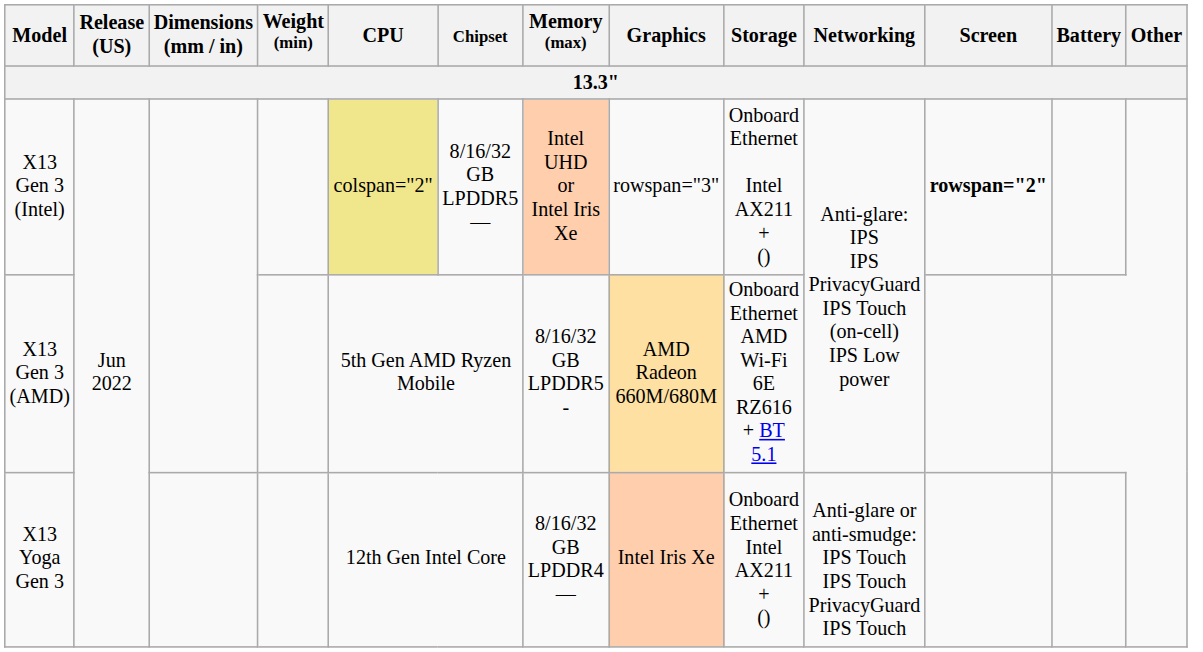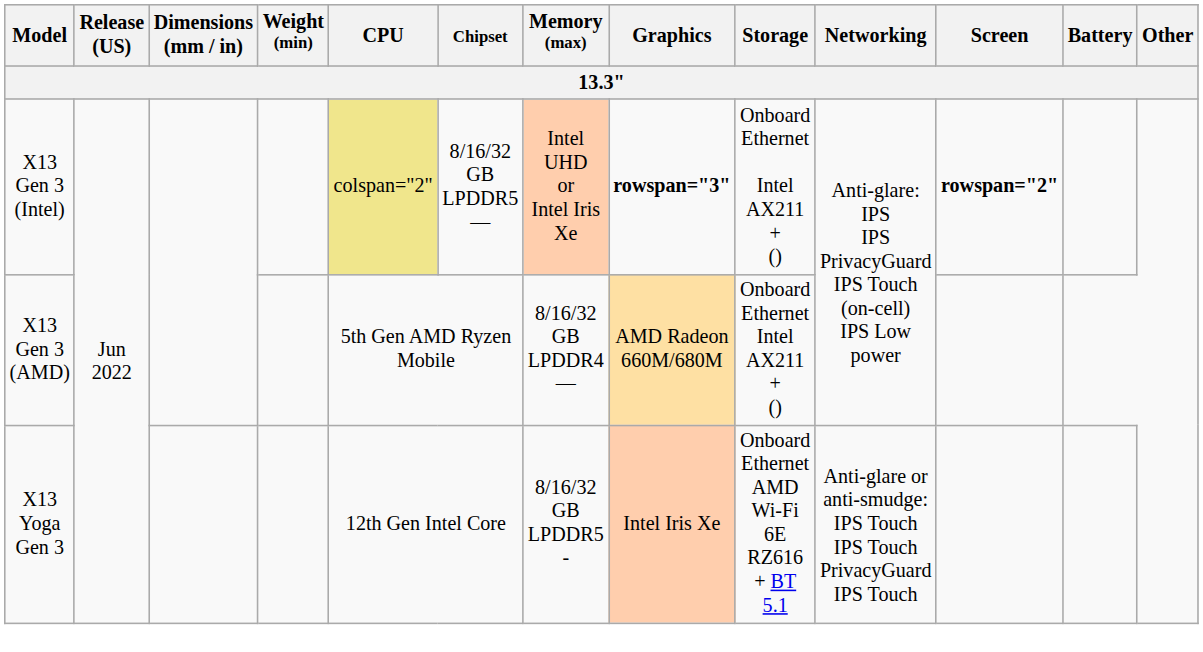(666, 186) normal -> (672, 186) bold
(566, 372) 8/16/32 GB LPDDR5 - -> (566, 349) 8/16/32 GB LPDDR4 —
(764, 372) Onboard Ethernet AMD Wi-Fi 6E RZ616 + BT 5.1 -> (775, 349) Onboard Ethernet Intel AX211 + ()
(566, 558) 8/16/32 GB LPDDR4 — -> (566, 523) 8/16/32 GB LPDDR5 -
(764, 558) Onboard Ethernet Intel AX211 + () -> (775, 523) Onboard Ethernet AMD Wi-Fi 6E RZ616 + BT 5.1
